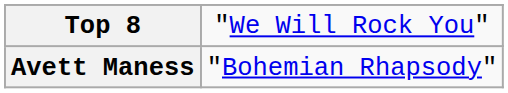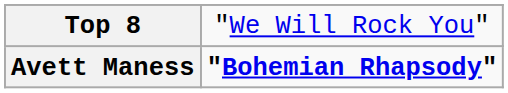(352, 67) normal -> (352, 67) bold
